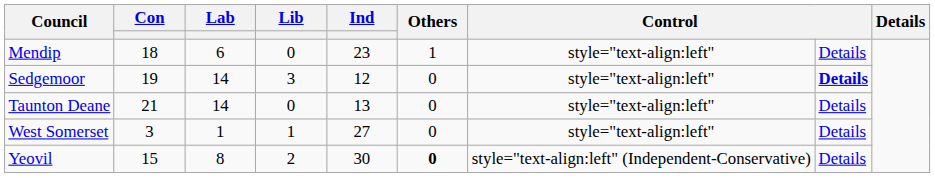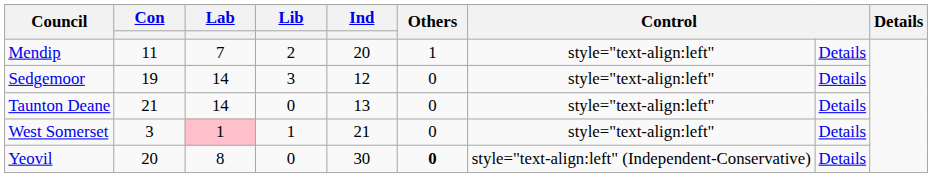(150, 52) 18 -> (150, 52) 11
(220, 52) 6 -> (220, 52) 7
(291, 52) 0 -> (291, 52) 2
(362, 52) 23 -> (362, 52) 20
(843, 78) bold -> (842, 78) normal
(220, 132) no background -> (220, 132) pink background
(362, 132) 27 -> (362, 132) 21
(150, 158) 15 -> (150, 158) 20
(291, 158) 2 -> (291, 158) 0
